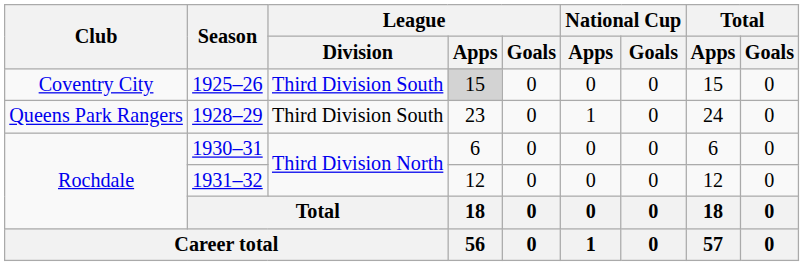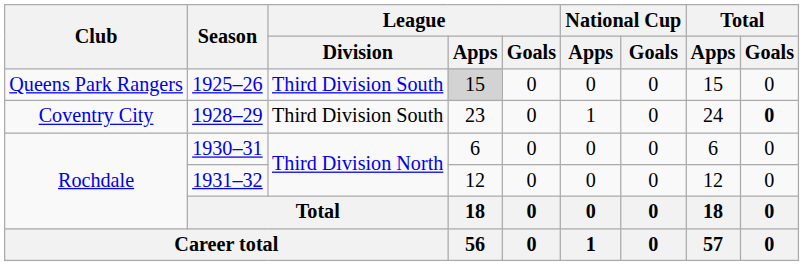(96, 84) Coventry City -> (96, 84) Queens Park Rangers
(96, 116) Queens Park Rangers -> (96, 116) Coventry City
(769, 116) normal -> (769, 116) bold
